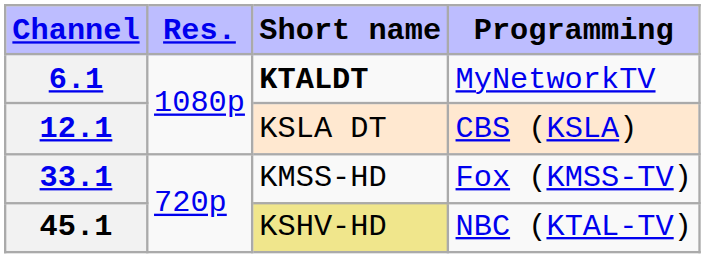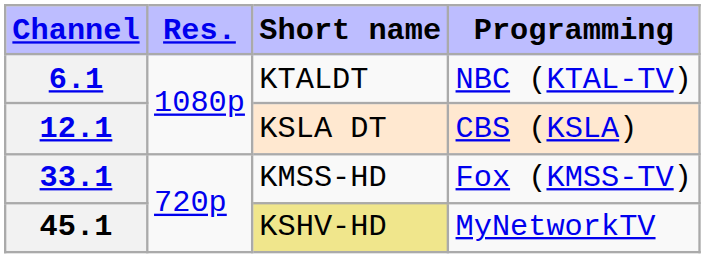(314, 79) bold -> (314, 79) normal
(556, 79) MyNetworkTV -> (574, 79) NBC (KTAL-TV)
(574, 227) NBC (KTAL-TV) -> (556, 227) MyNetworkTV
